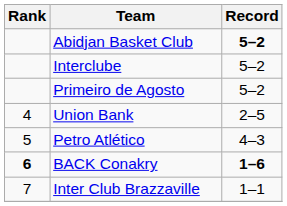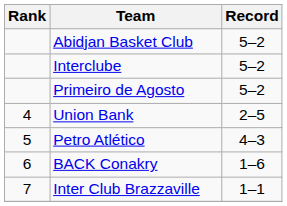(252, 41) bold -> (252, 41) normal
(27, 164) bold -> (27, 164) normal
(252, 164) bold -> (252, 164) normal
